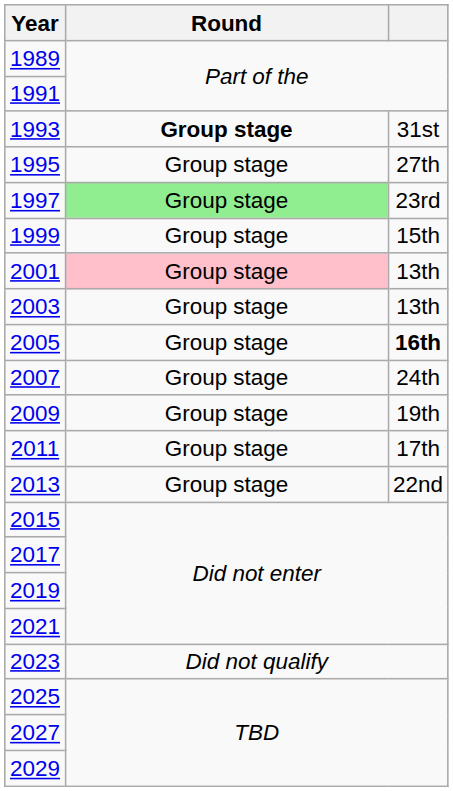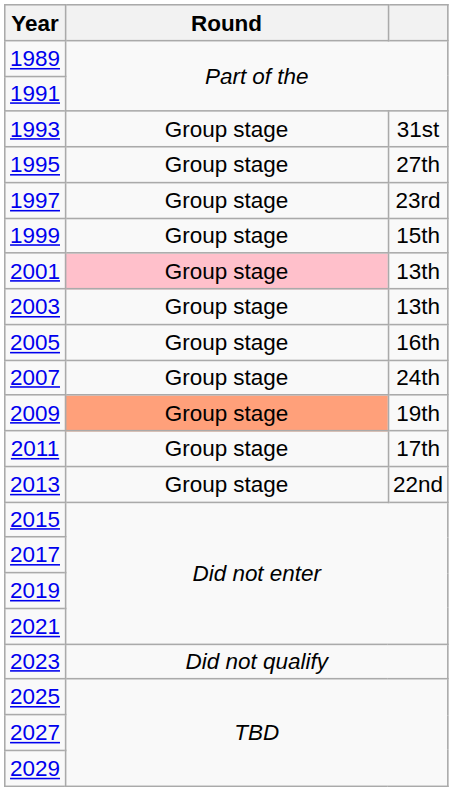(227, 129) bold -> (227, 129) normal
(227, 200) lightgreen background -> (227, 200) no background
(418, 342) bold -> (418, 342) normal
(227, 413) no background -> (227, 413) lightsalmon background
